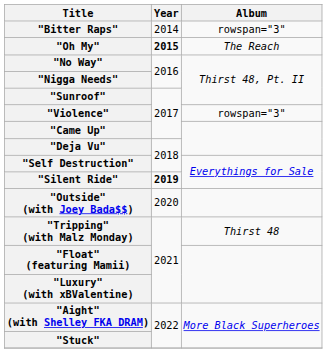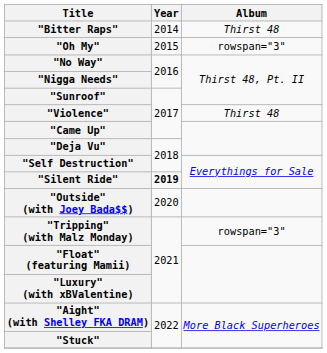(252, 30) rowspan="3" -> (252, 30) Thirst 48
(166, 46) bold -> (166, 46) normal
(252, 46) The Reach -> (252, 46) rowspan="3"
(252, 113) rowspan="3" -> (252, 113) Thirst 48
(252, 231) Thirst 48 -> (252, 231) rowspan="3"
